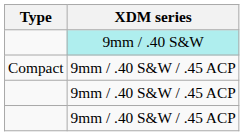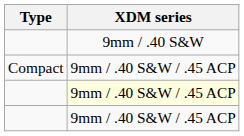(153, 42) paleturquoise background -> (153, 42) no background
(153, 93) no background -> (153, 93) lightyellow background
